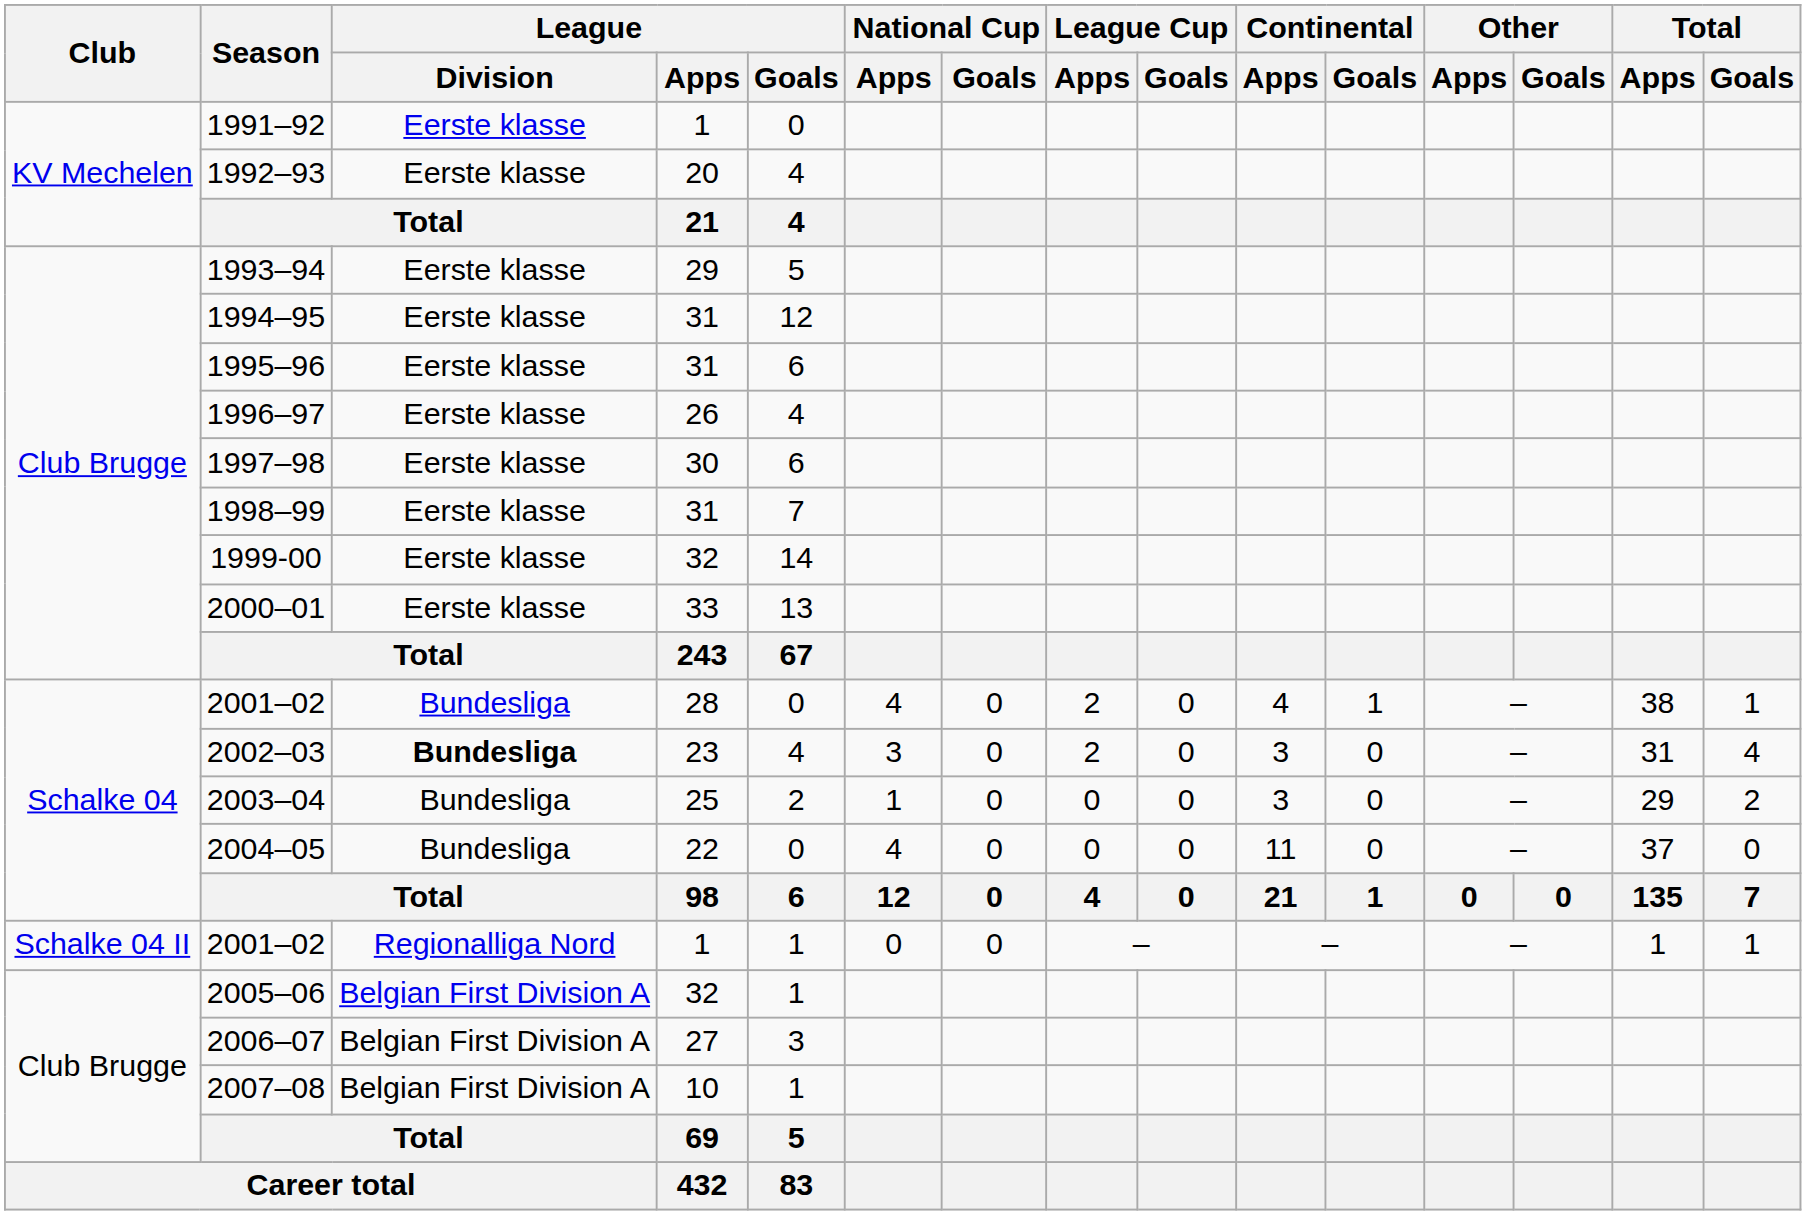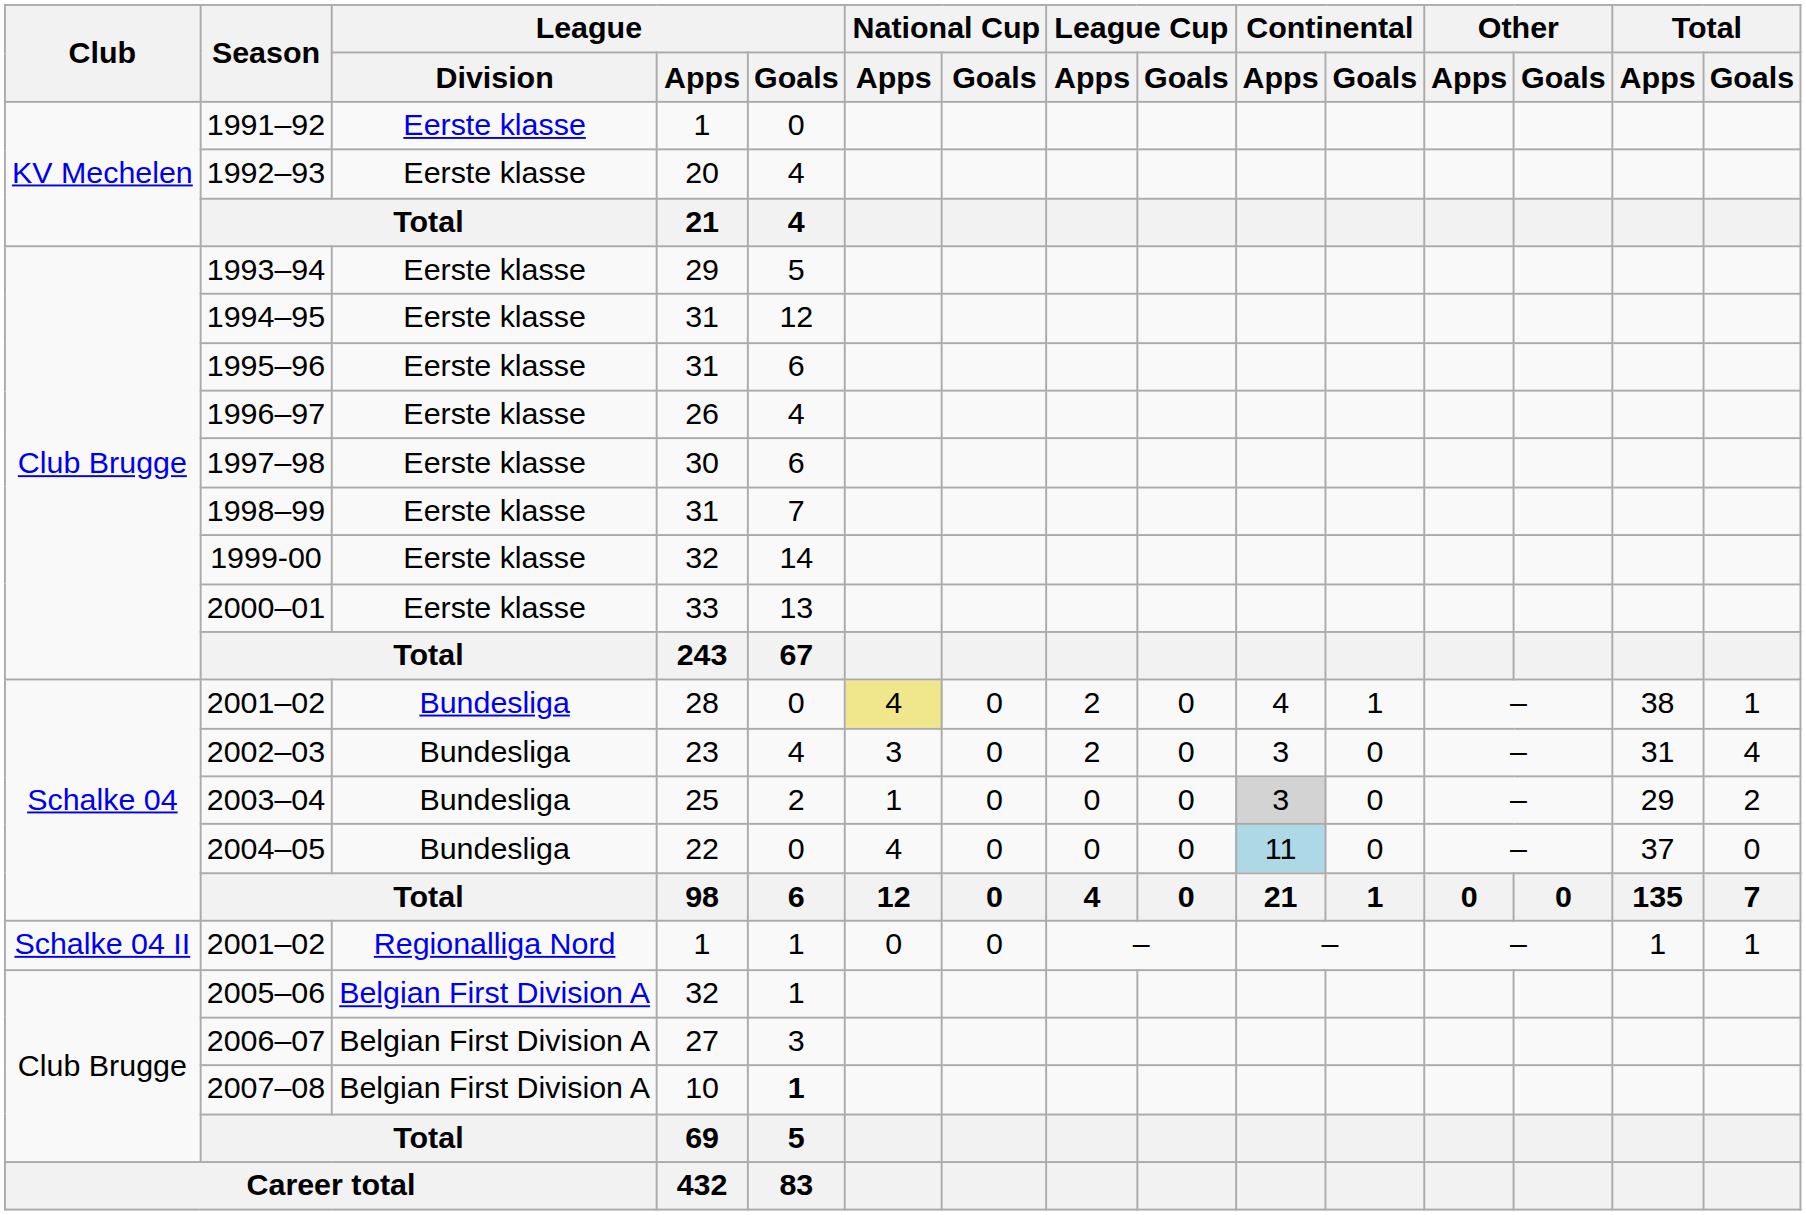(894, 703) no background -> (894, 703) khaki background
(495, 751) bold -> (495, 751) normal
(1281, 800) no background -> (1281, 800) lightgrey background
(1281, 848) no background -> (1281, 848) lightblue background
(796, 1089) normal -> (796, 1089) bold
